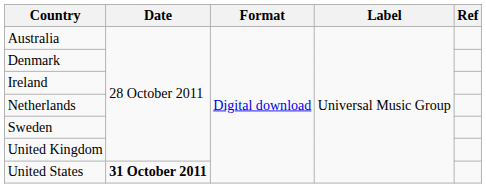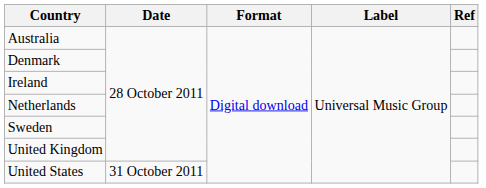(158, 171) bold -> (156, 171) normal
